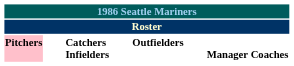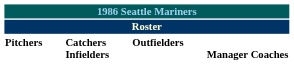(24, 42) pink background -> (24, 42) no background
